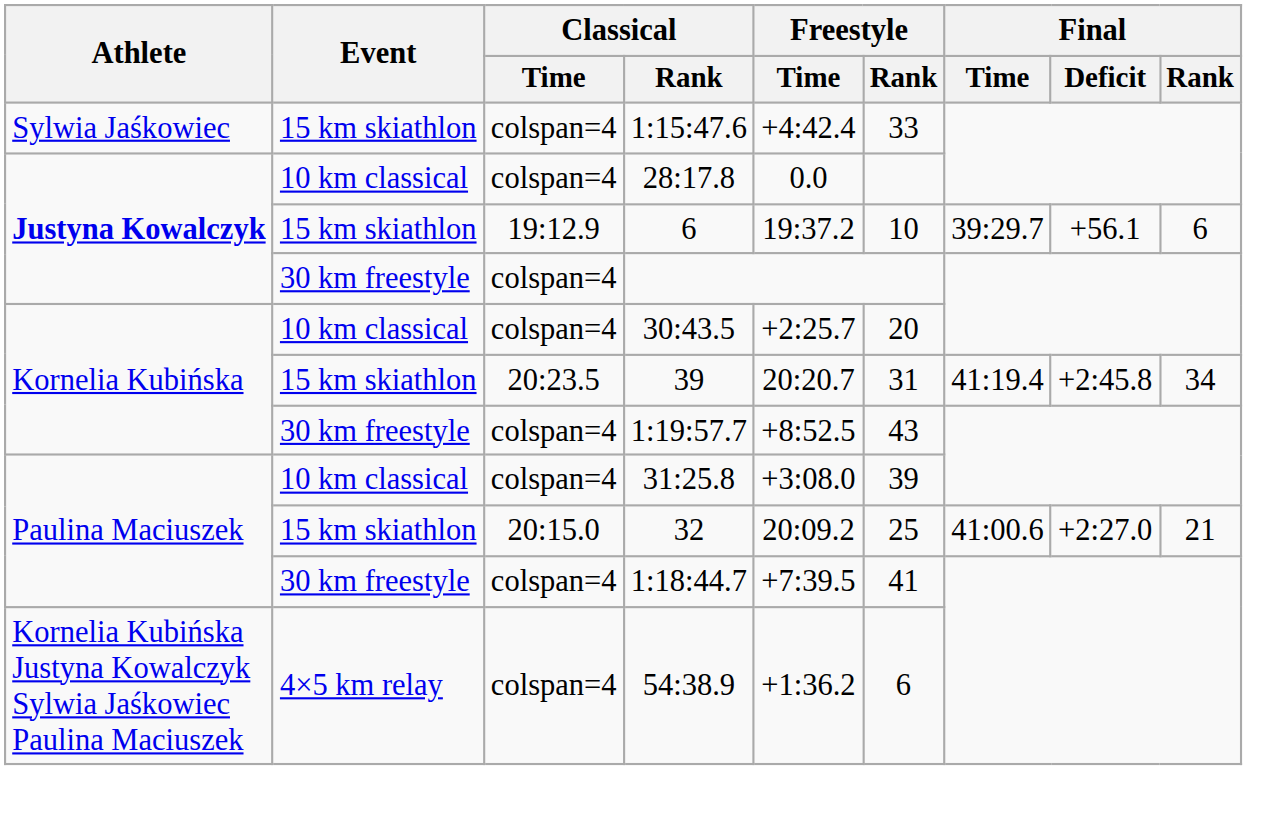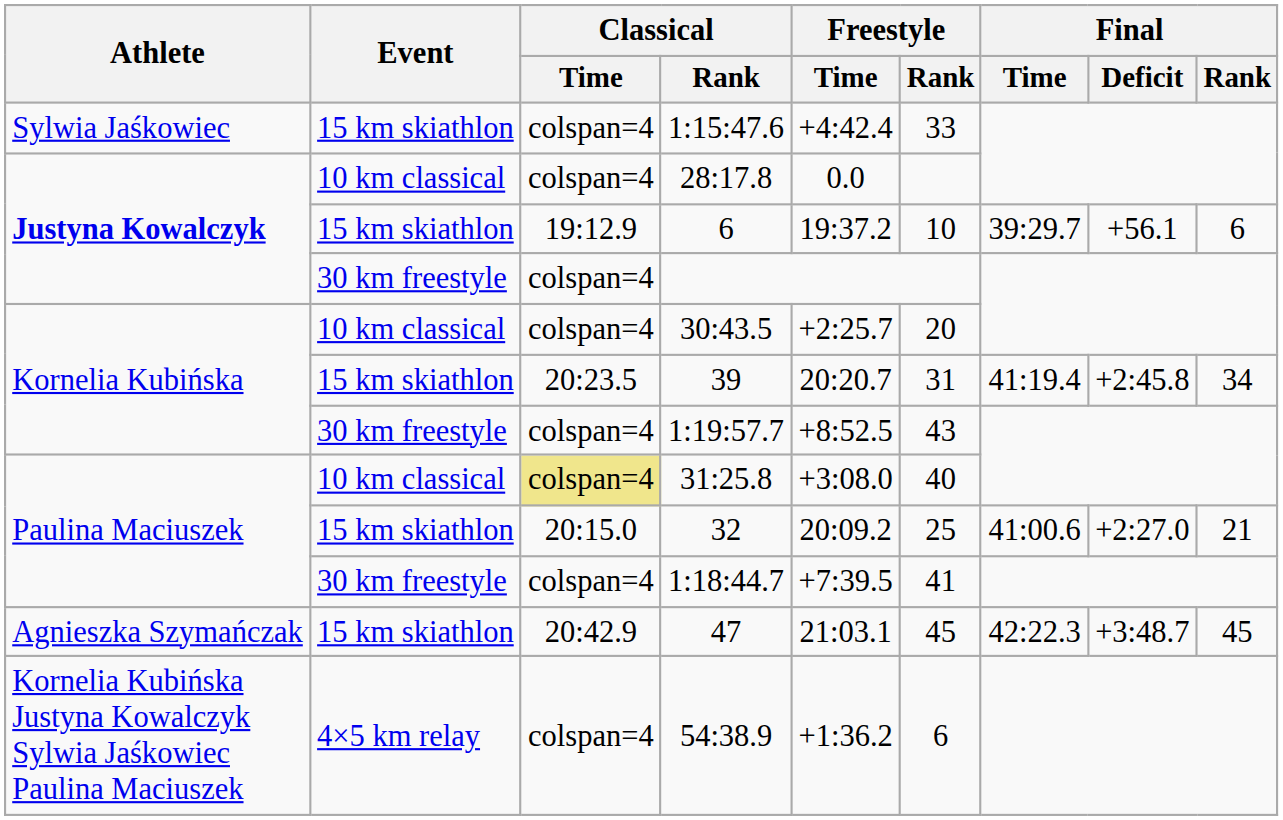(554, 480) no background -> (591, 480) khaki background
(903, 480) 39 -> (941, 480) 40
+ row: (726, 631)
